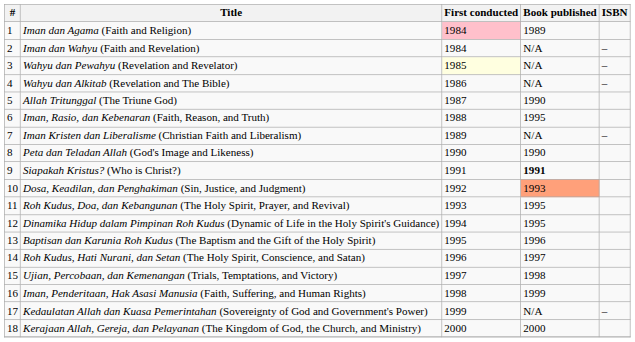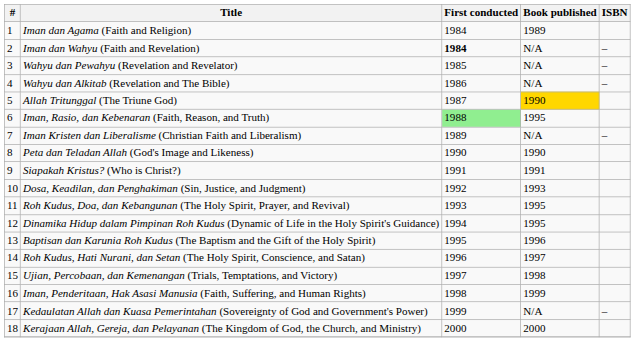(455, 30) pink background -> (455, 30) no background
(455, 48) normal -> (455, 48) bold
(455, 65) lightyellow background -> (455, 65) no background
(534, 100) no background -> (534, 100) gold background
(455, 118) no background -> (455, 118) lightgreen background
(534, 170) bold -> (534, 170) normal
(534, 188) lightsalmon background -> (534, 188) no background
